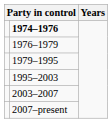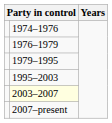(35, 28) bold -> (35, 28) normal
(35, 93) no background -> (35, 93) lightyellow background
